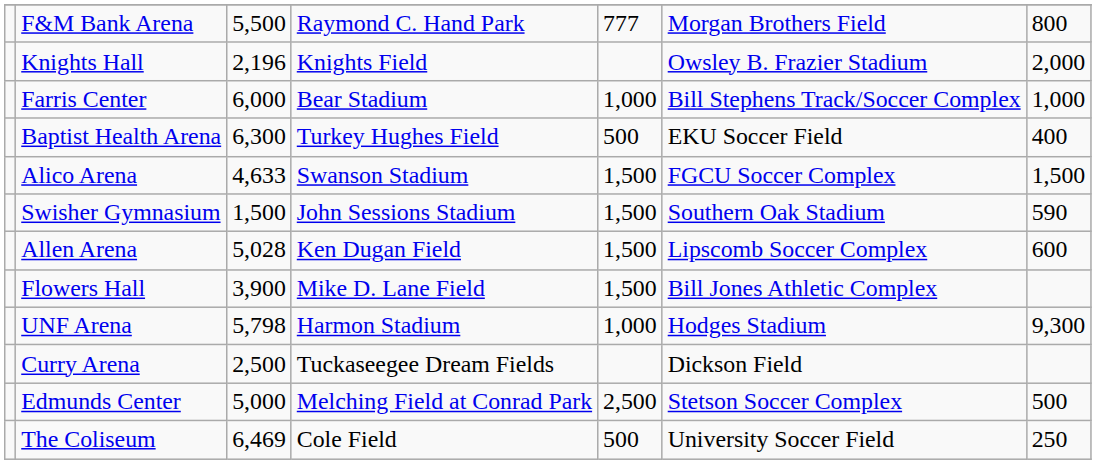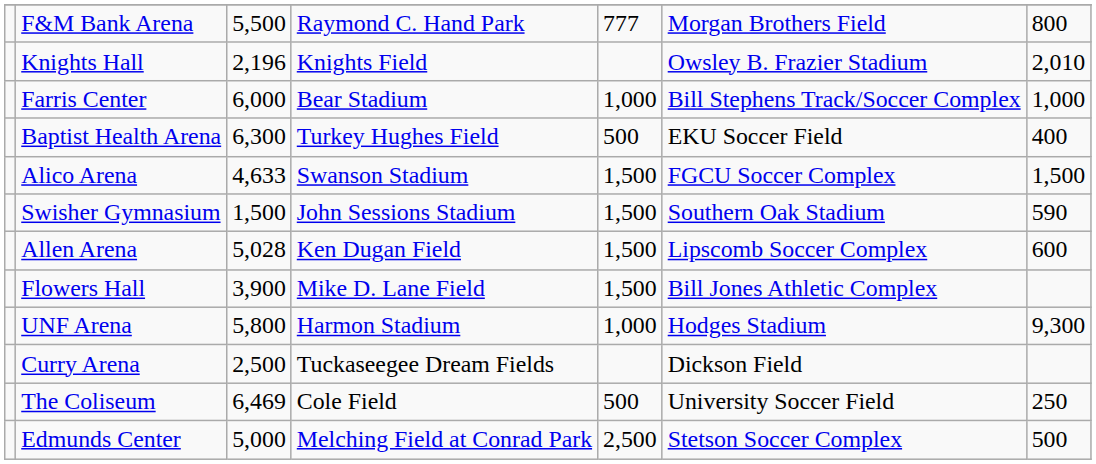(1058, 61) 2,000 -> (1058, 61) 2,010
(259, 325) 5,798 -> (259, 325) 5,800
rows swapped: (101, 401) <-> (88, 439)
